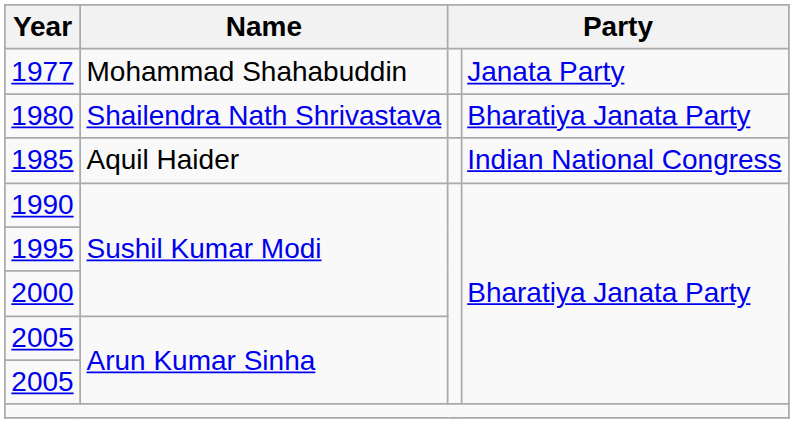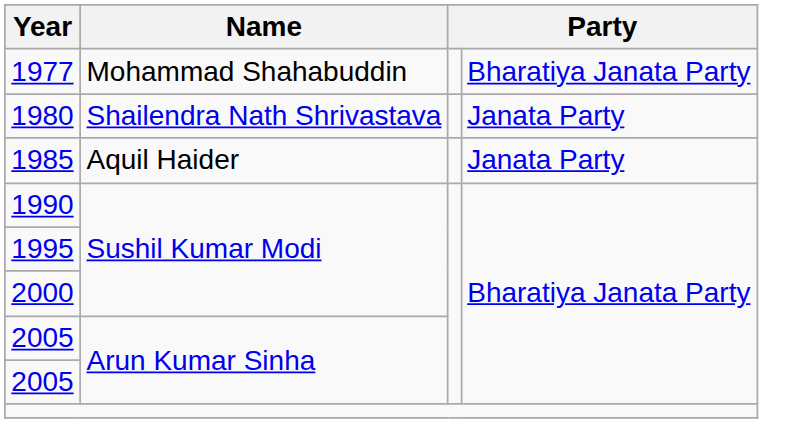(546, 71) Janata Party -> (609, 71) Bharatiya Janata Party
(609, 115) Bharatiya Janata Party -> (546, 115) Janata Party
(624, 159) Indian National Congress -> (546, 159) Janata Party
